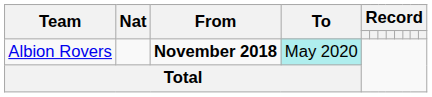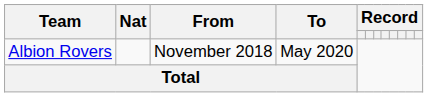(216, 51) bold -> (213, 51) normal
(321, 51) paleturquoise background -> (317, 51) no background
